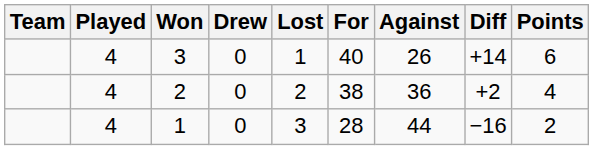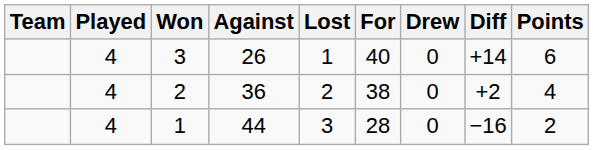columns swapped: (240, 21) <-> (419, 21)
